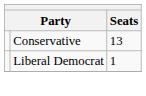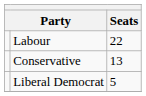+ row: (32, 40)
(113, 61) 1 -> (113, 81) 5
